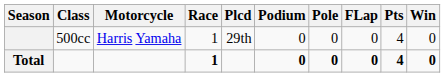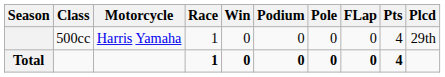columns swapped: (423, 15) <-> (238, 15)
